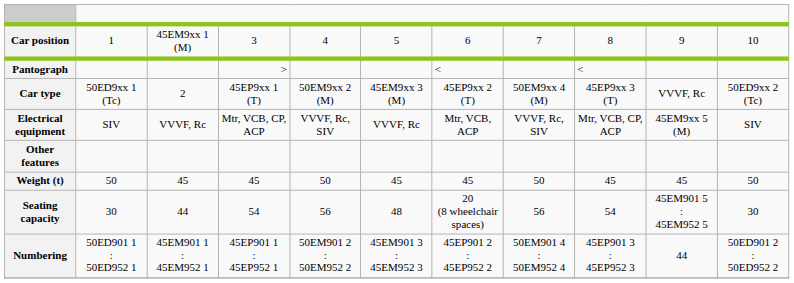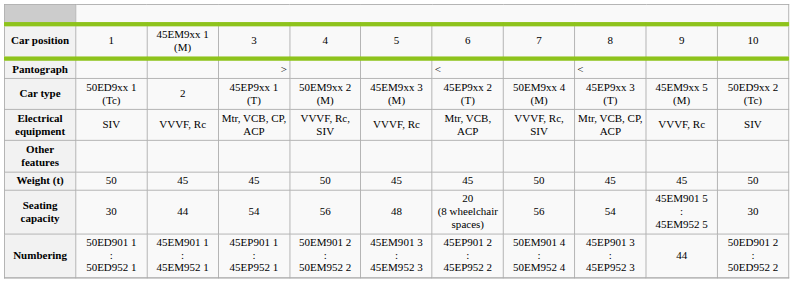(682, 94) VVVF, Rc -> (682, 94) 45EM9xx 5 (M)
(682, 125) 45EM9xx 5 (M) -> (682, 125) VVVF, Rc
